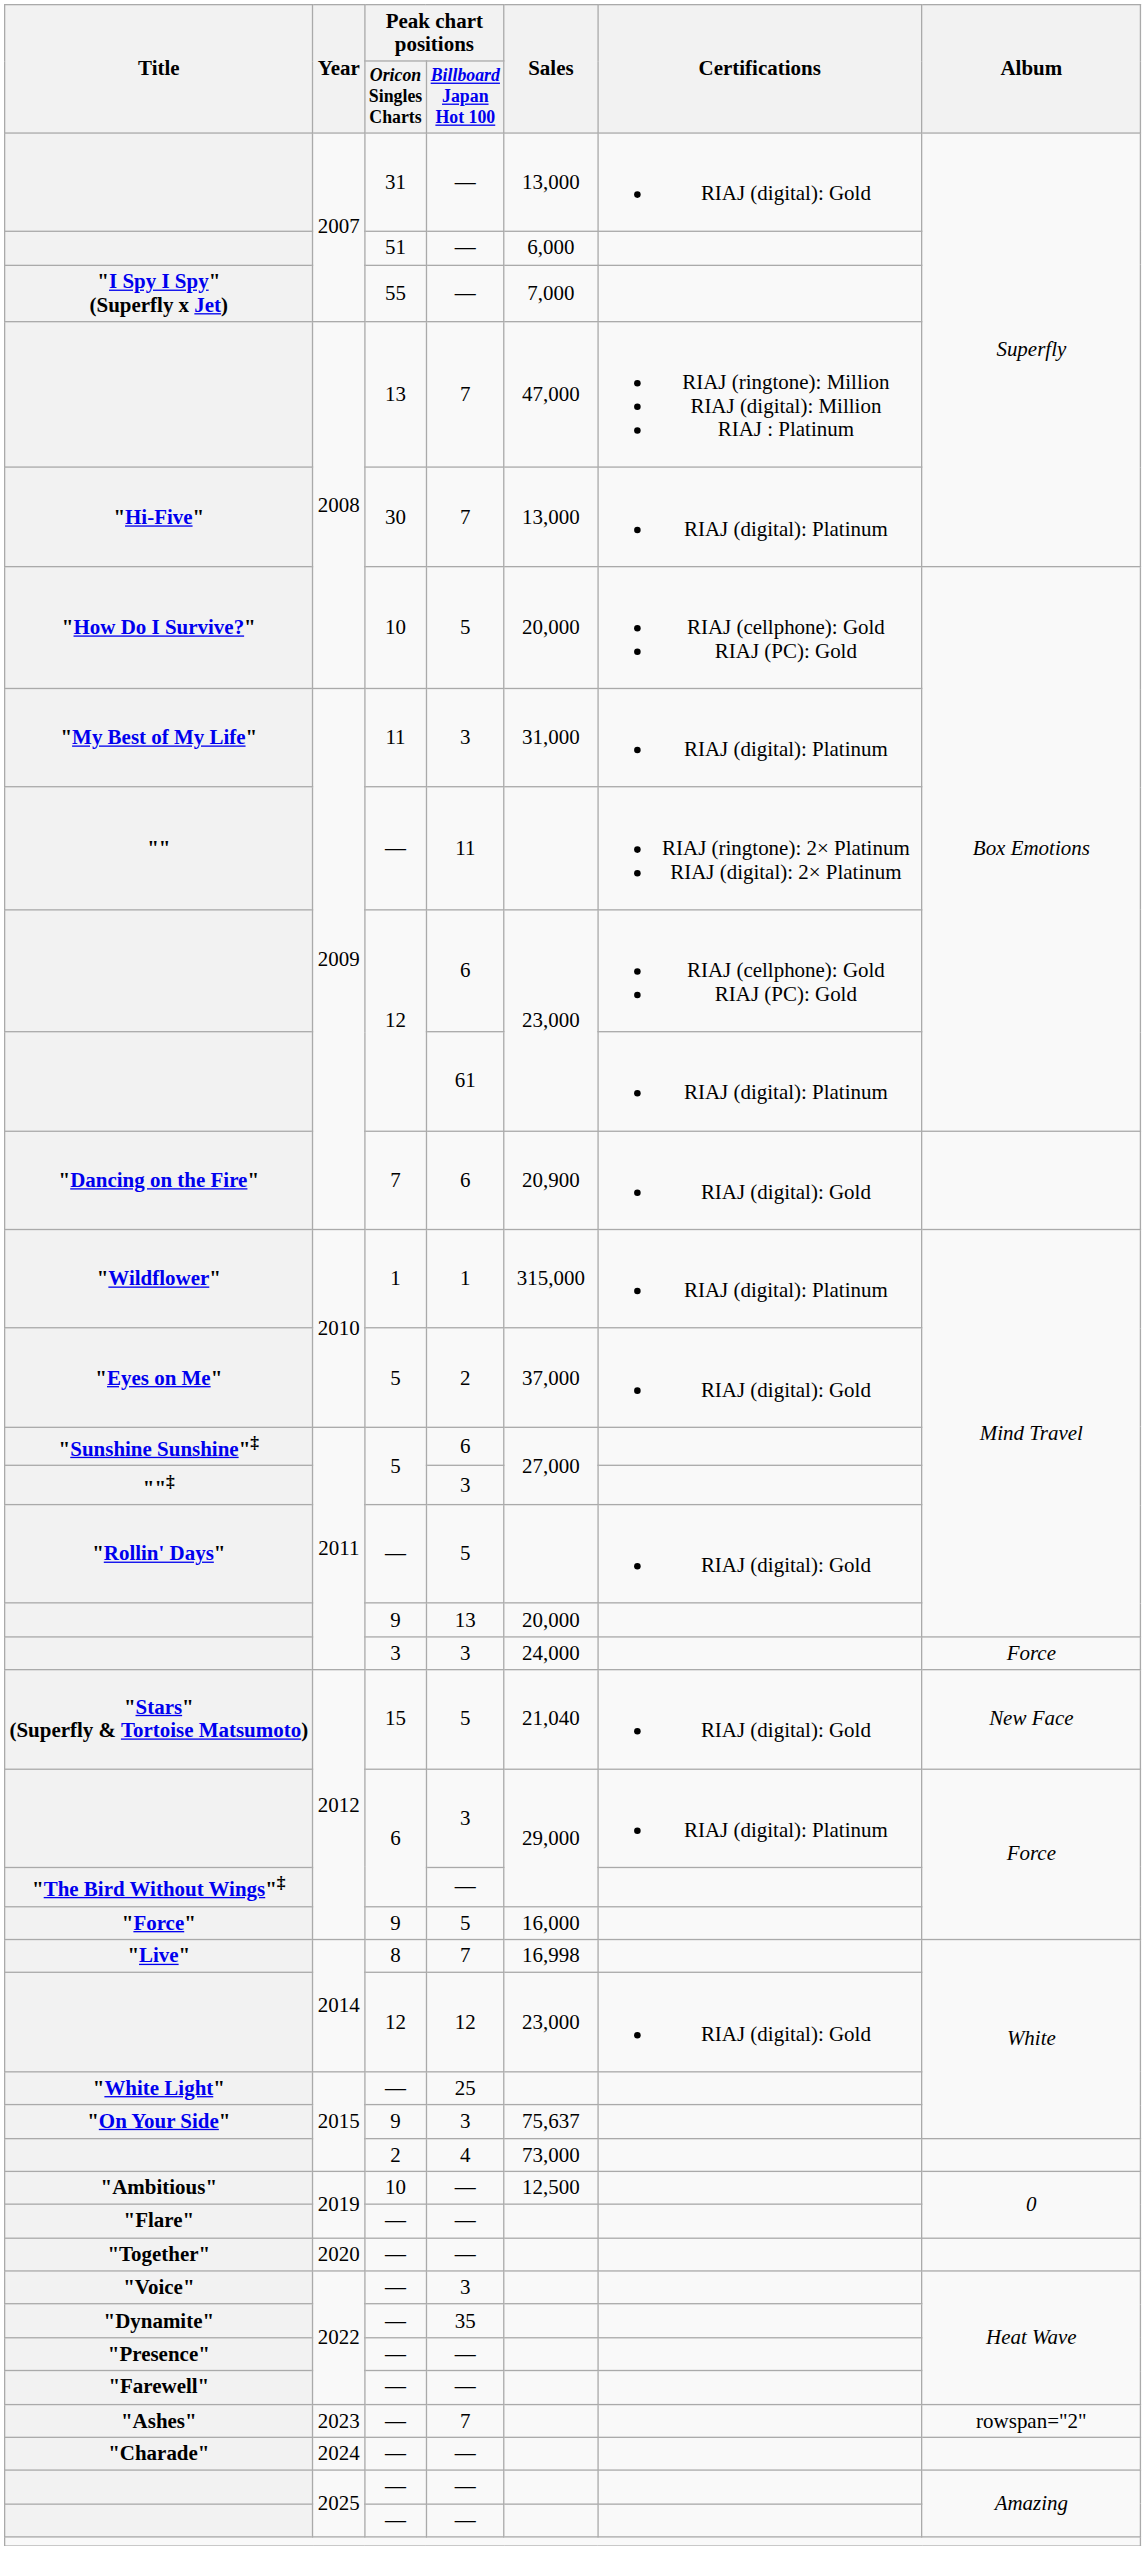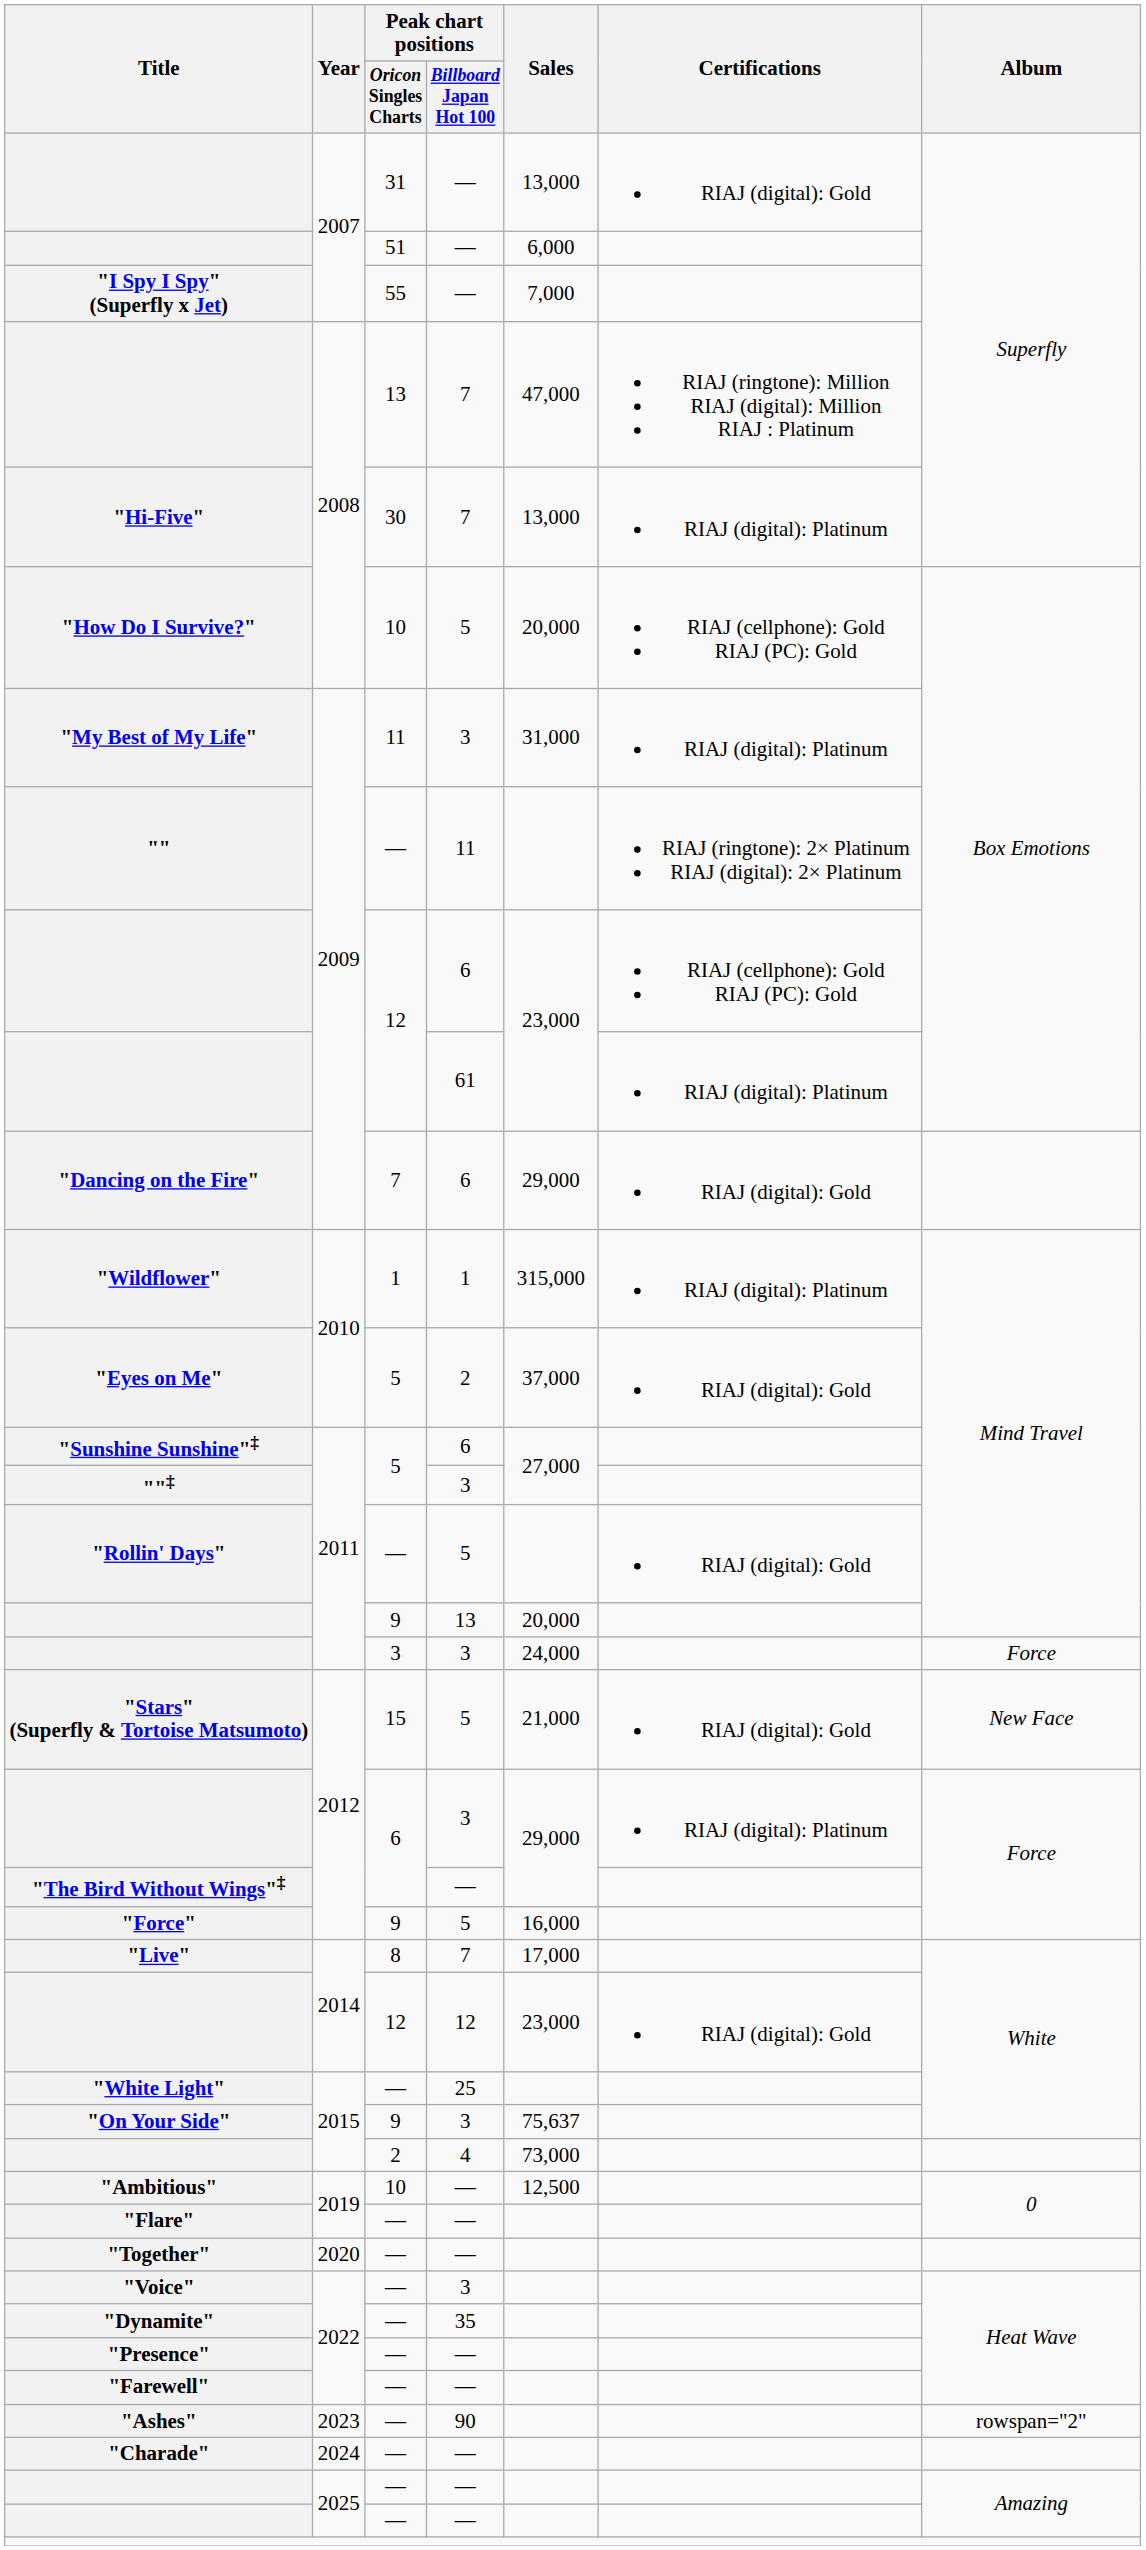(551, 1179) 20,900 -> (551, 1179) 29,000
(551, 1719) 21,040 -> (551, 1719) 21,000
(551, 1956) 16,998 -> (551, 1956) 17,000
(465, 2420) 7 -> (465, 2420) 90
